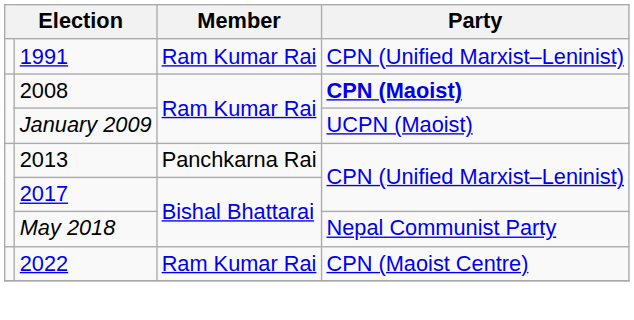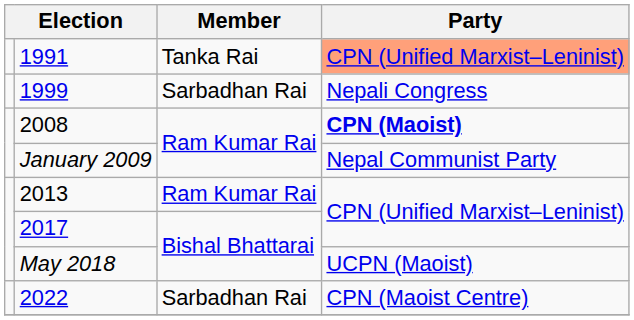(239, 56) Ram Kumar Rai -> (210, 56) Tanka Rai
(475, 56) no background -> (475, 56) lightsalmon background
+ row: (44, 90)
(400, 125) UCPN (Maoist) -> (441, 159) Nepal Communist Party
(239, 159) Panchkarna Rai -> (239, 194) Ram Kumar Rai
(441, 228) Nepal Communist Party -> (400, 263) UCPN (Maoist)
(239, 263) Ram Kumar Rai -> (234, 297) Sarbadhan Rai
